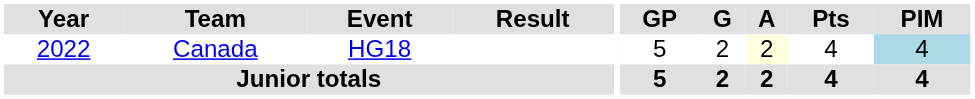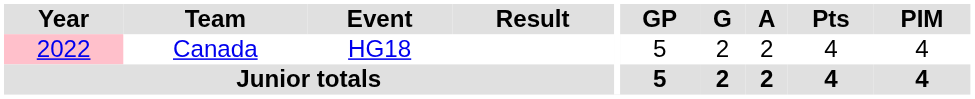(64, 49) no background -> (64, 49) pink background
(767, 49) lightyellow background -> (767, 49) no background
(922, 49) lightblue background -> (922, 49) no background
